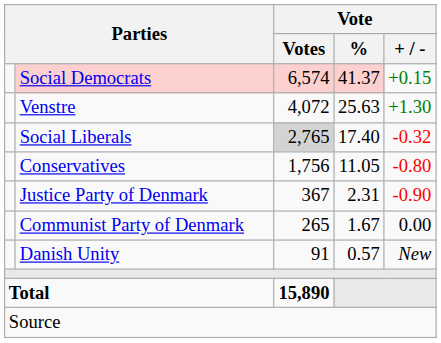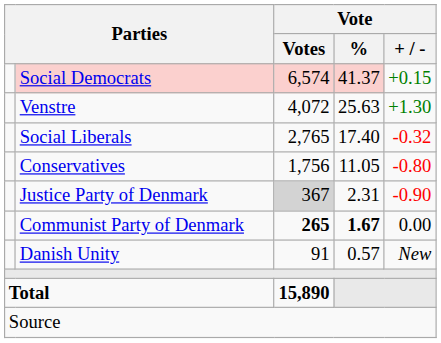(309, 136) lightgrey background -> (309, 136) no background
(316, 195) no background -> (316, 195) lightgrey background
(316, 225) normal -> (316, 225) bold
(364, 225) normal -> (364, 225) bold
